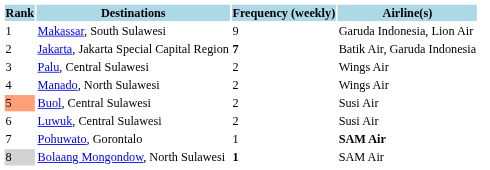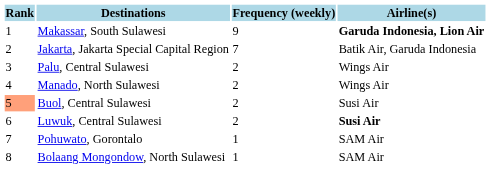(406, 31) normal -> (411, 31) bold
(235, 49) bold -> (235, 49) normal
(359, 121) normal -> (360, 121) bold
(362, 139) bold -> (361, 139) normal
(9, 157) lightgrey background -> (9, 157) no background
(235, 157) bold -> (235, 157) normal
